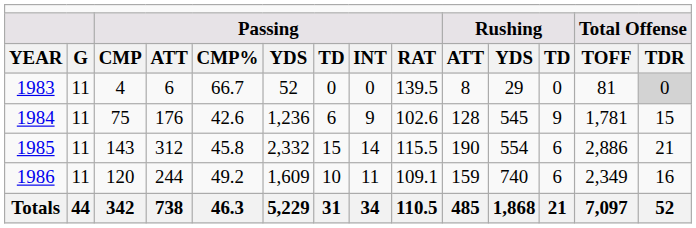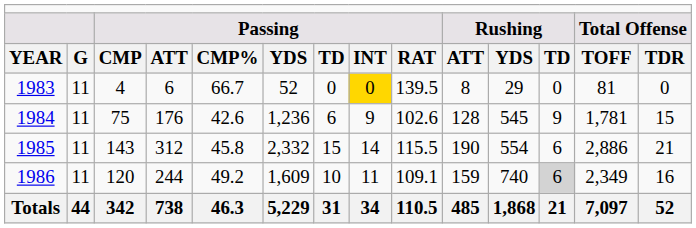(370, 88) no background -> (370, 88) gold background
(665, 88) lightgrey background -> (665, 88) no background
(557, 177) no background -> (557, 177) lightgrey background
